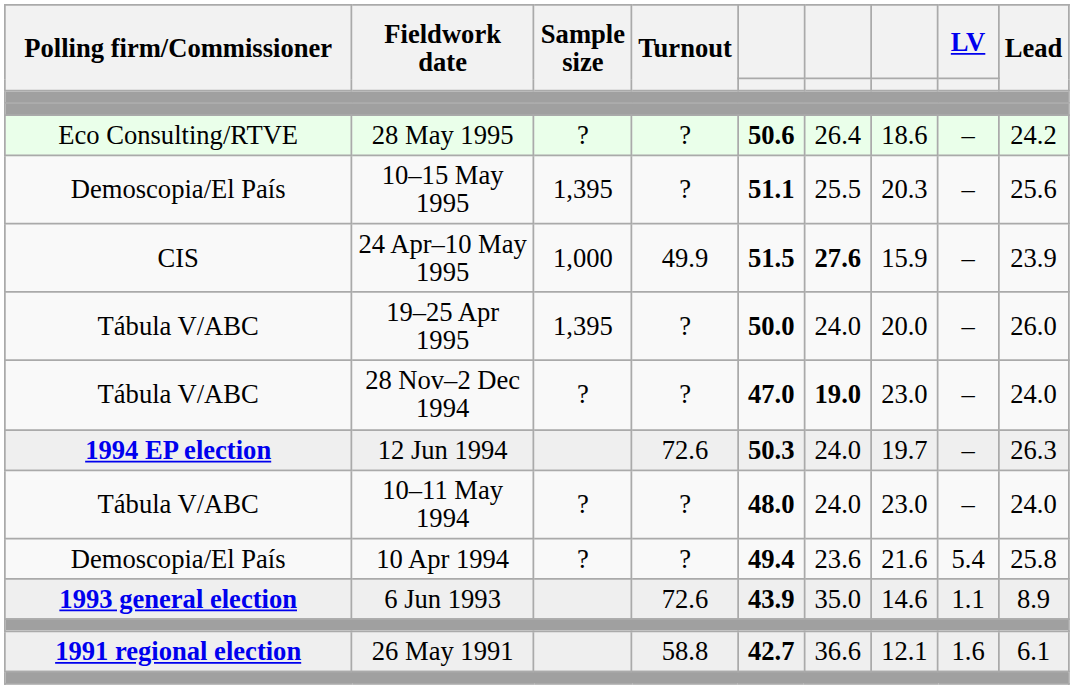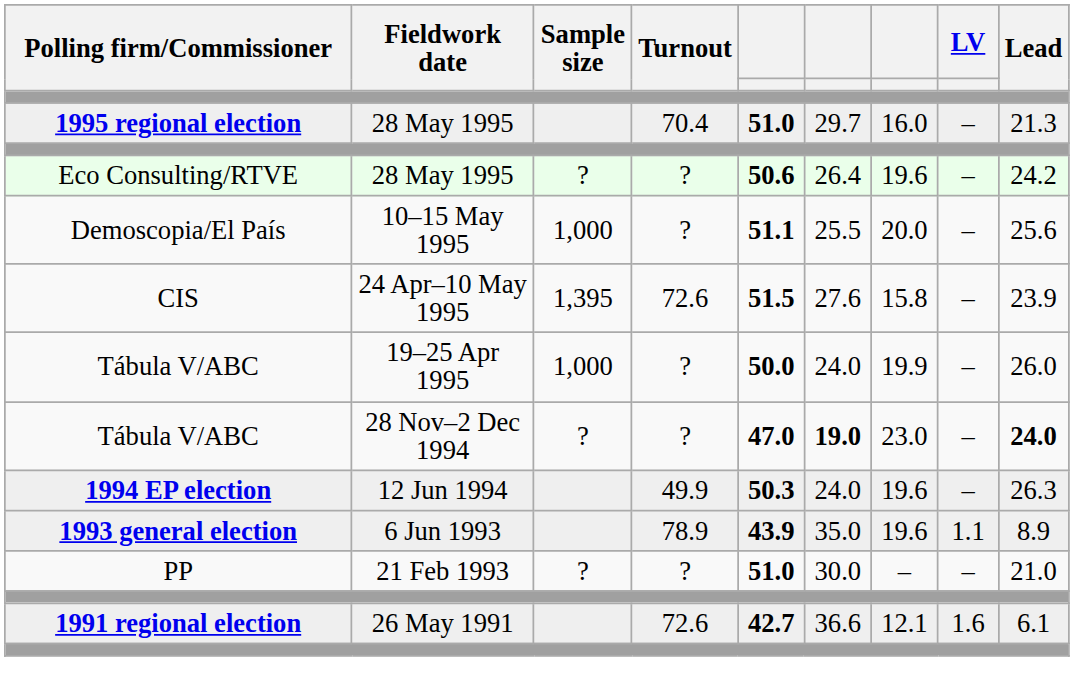+ row: (178, 123)
(904, 135) 18.6 -> (904, 175) 19.6
(583, 189) 1,395 -> (583, 230) 1,000
(904, 189) 20.3 -> (904, 230) 20.0
(583, 258) 1,000 -> (583, 298) 1,395
(685, 258) 49.9 -> (685, 298) 72.6
(838, 258) bold -> (838, 298) normal
(904, 258) 15.9 -> (904, 298) 15.8
(583, 326) 1,395 -> (583, 366) 1,000
(904, 326) 20.0 -> (904, 366) 19.9
(1034, 394) normal -> (1034, 435) bold
(685, 449) 72.6 -> (685, 489) 49.9
(904, 449) 19.7 -> (904, 489) 19.6
- row: (178, 503)
- row: (178, 557)
(685, 598) 72.6 -> (685, 529) 78.9
(904, 598) 14.6 -> (904, 529) 19.6
+ row: (178, 570)
(685, 651) 58.8 -> (685, 623) 72.6
